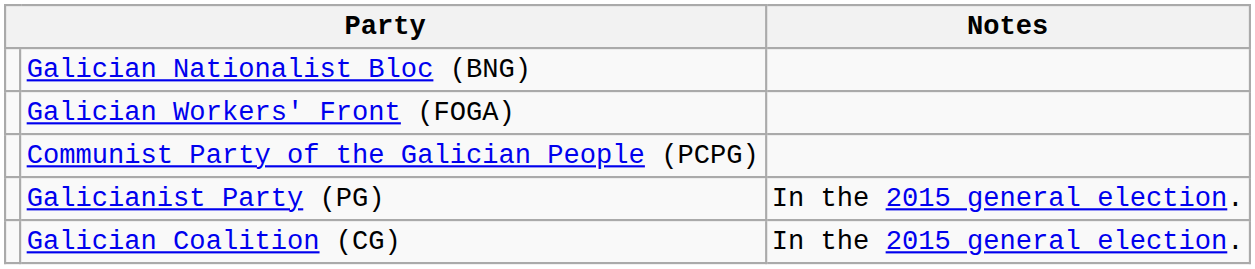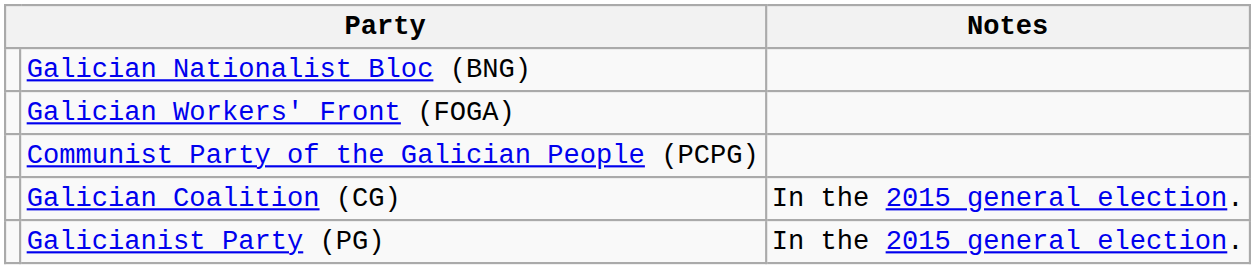rows swapped: (206, 198) <-> (214, 242)
